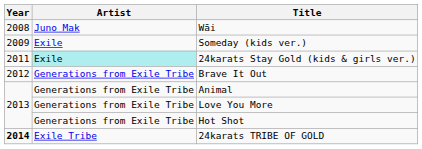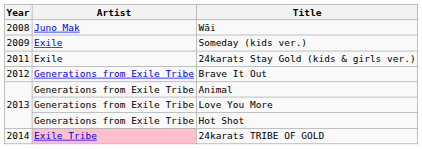(48, 58) paleturquoise background -> (48, 58) no background
(18, 136) bold -> (18, 136) normal
(65, 136) no background -> (65, 136) pink background
